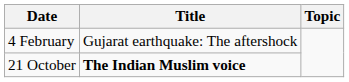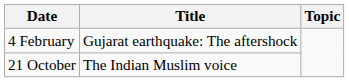(164, 64) bold -> (160, 64) normal
